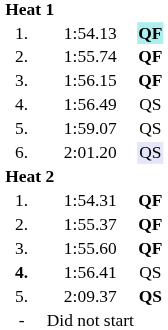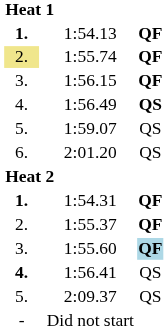(22, 33) normal -> (22, 33) bold
(150, 33) paleturquoise background -> (150, 33) no background
(22, 56) no background -> (22, 56) khaki background
(150, 104) normal -> (150, 104) bold
(150, 152) lavender background -> (150, 152) no background
(22, 200) normal -> (22, 200) bold
(150, 248) no background -> (150, 248) lightblue background
(150, 296) bold -> (150, 296) normal
